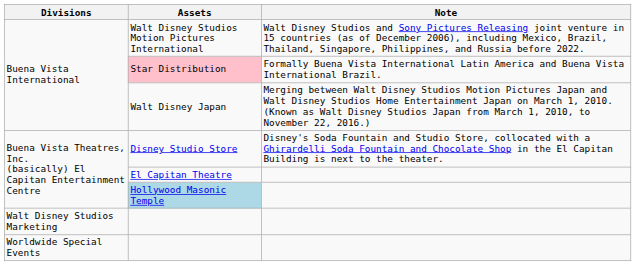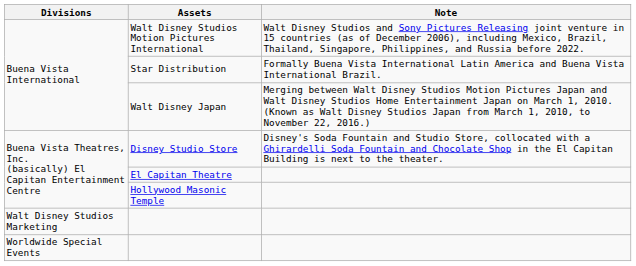(178, 69) pink background -> (178, 69) no background
(178, 195) lightblue background -> (178, 195) no background
